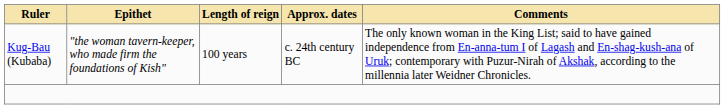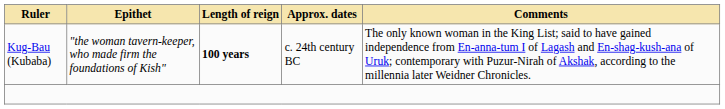(225, 54) normal -> (226, 54) bold
